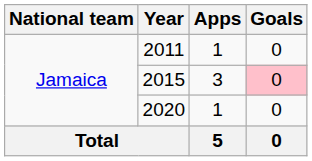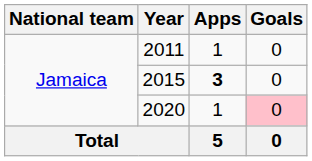(218, 79) normal -> (218, 79) bold
(277, 79) pink background -> (277, 79) no background
(277, 110) no background -> (277, 110) pink background
